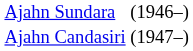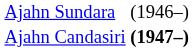(160, 37) normal -> (160, 37) bold
